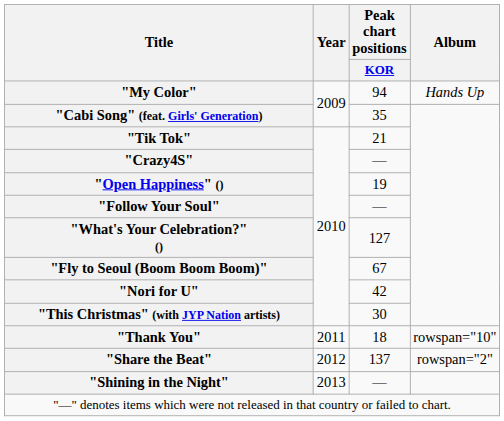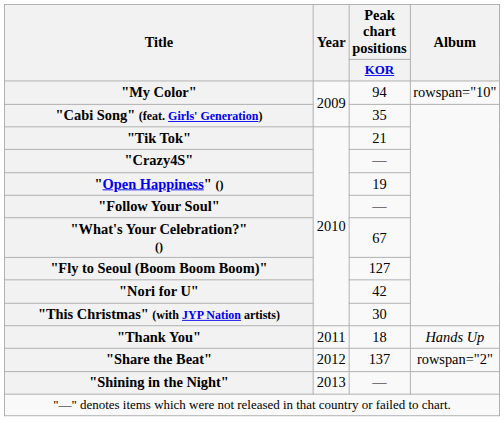(455, 92) Hands Up -> (455, 92) rowspan="10"
(379, 237) 127 -> (379, 237) 67
(379, 268) 67 -> (379, 268) 127
(455, 337) rowspan="10" -> (455, 337) Hands Up
